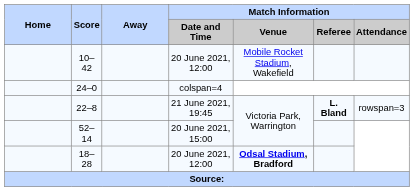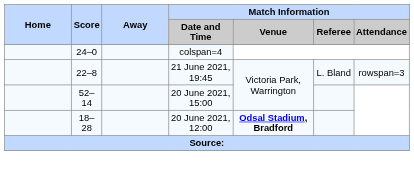- row: (87, 62)
(334, 108) bold -> (334, 72) normal
